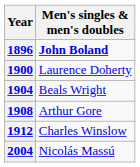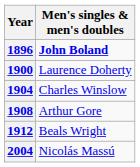(72, 90) Beals Wright -> (83, 90) Charles Winslow
(83, 131) Charles Winslow -> (72, 131) Beals Wright
